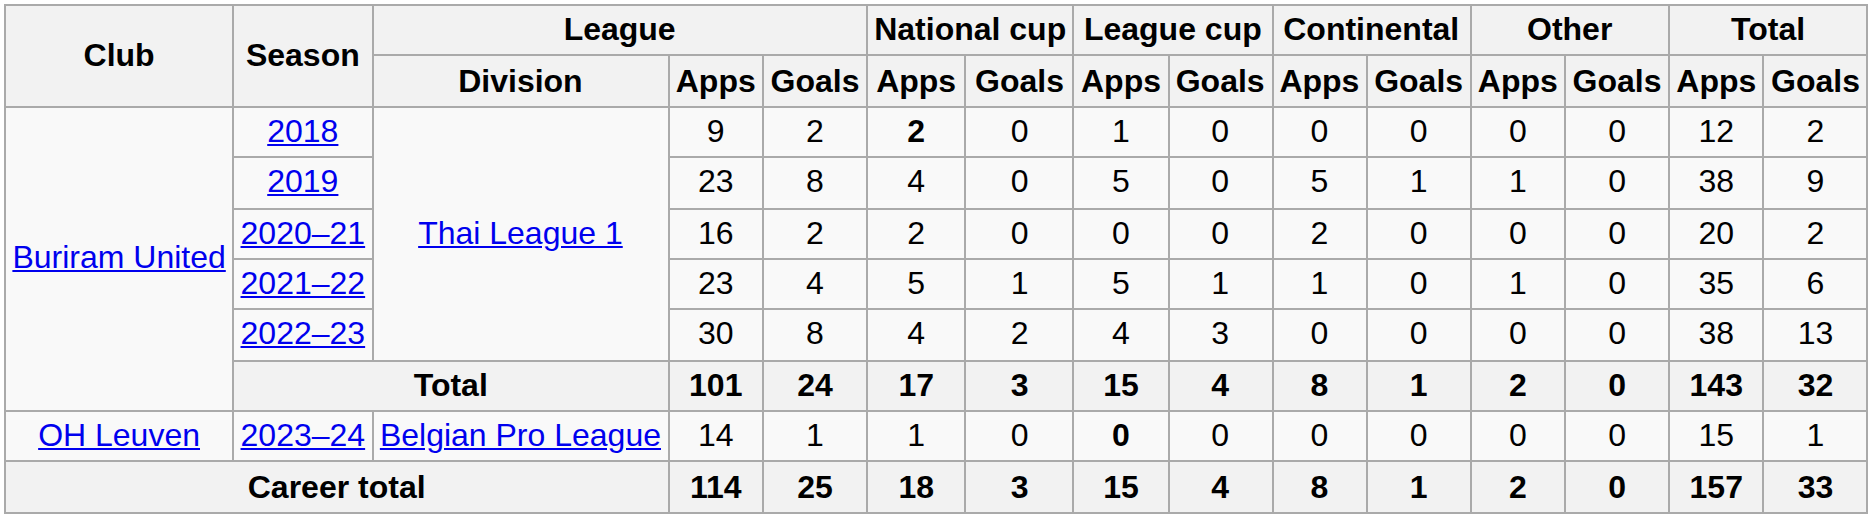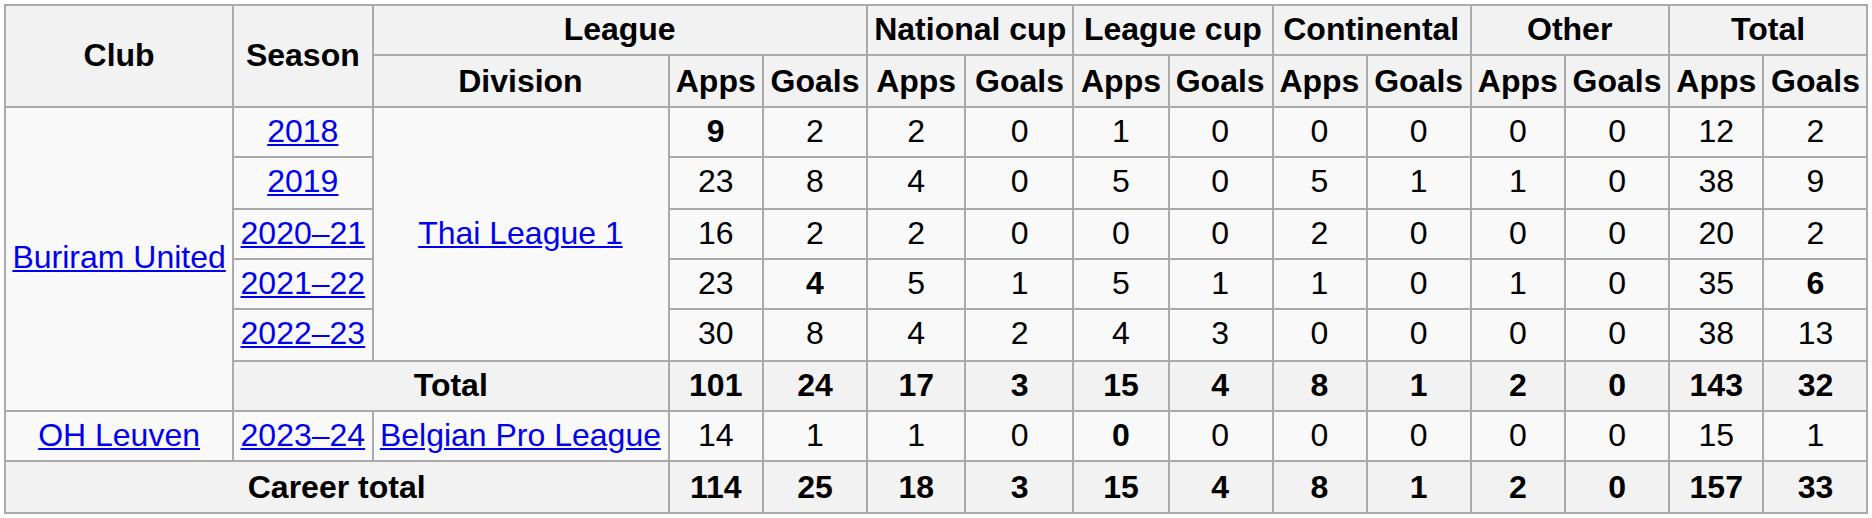(716, 131) normal -> (716, 131) bold
(916, 131) bold -> (916, 131) normal
(815, 283) normal -> (815, 283) bold
(1816, 283) normal -> (1816, 283) bold
